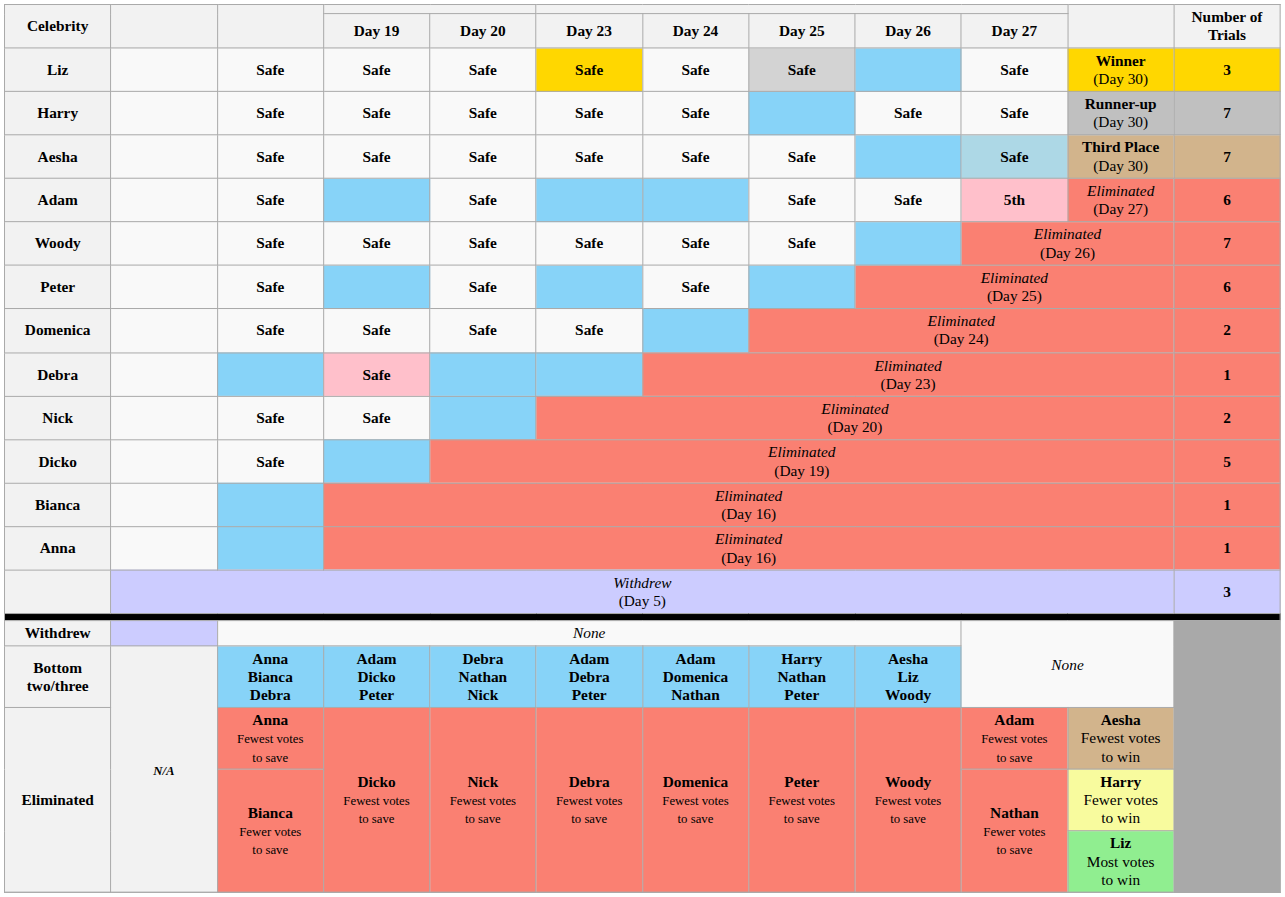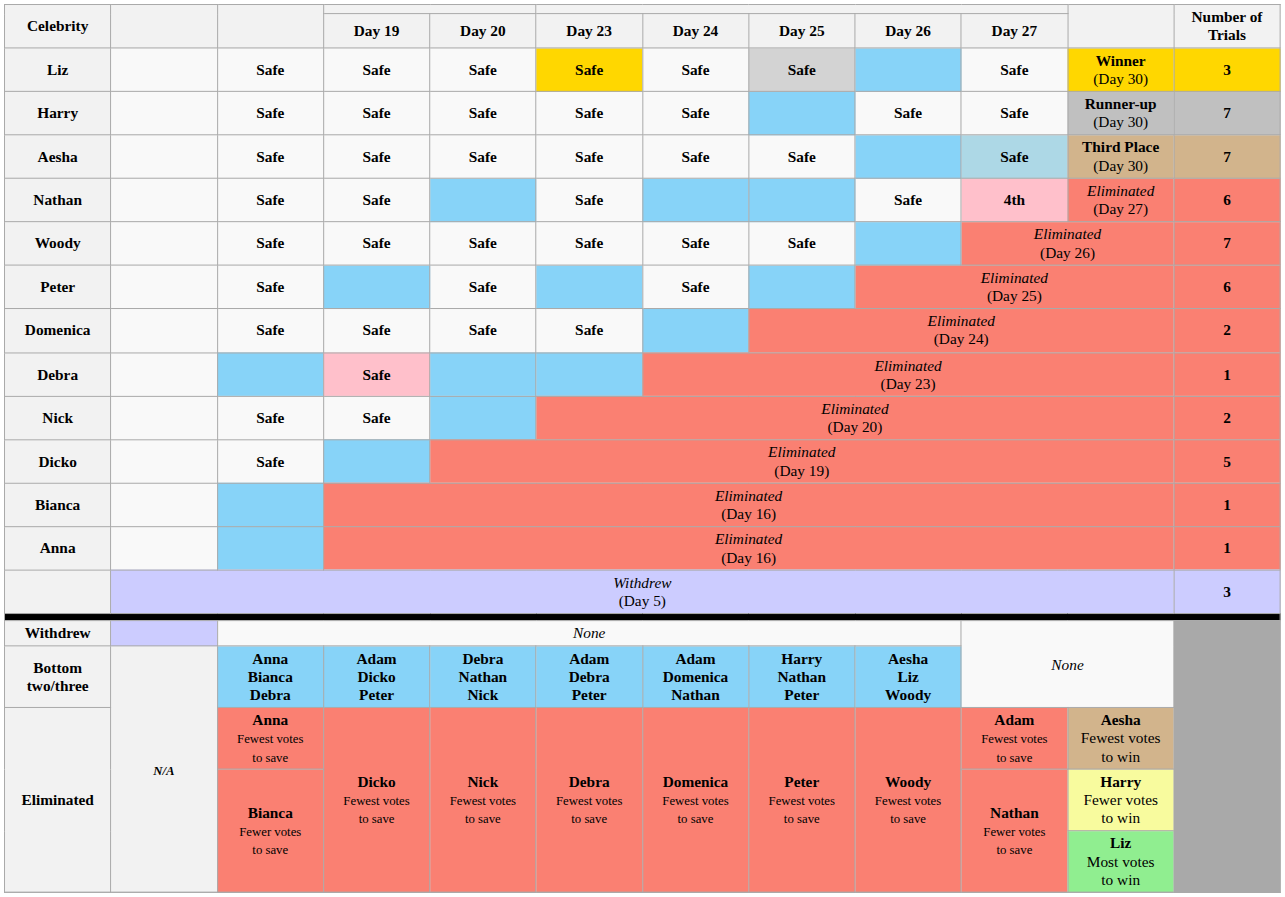+ row: (58, 200)
- row: (58, 200)
